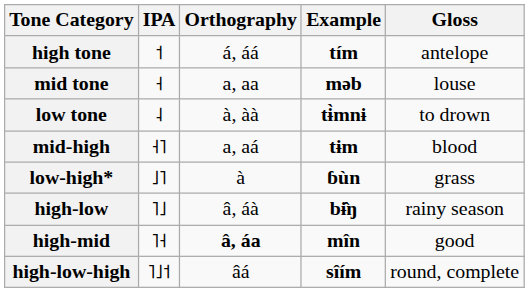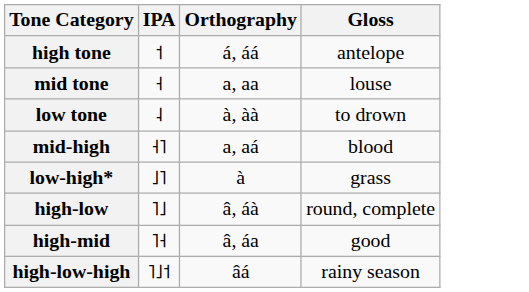- column: (344, 20)
(455, 209) rainy season -> (371, 209) round, complete
(241, 240) bold -> (241, 240) normal
(455, 271) round, complete -> (371, 271) rainy season
